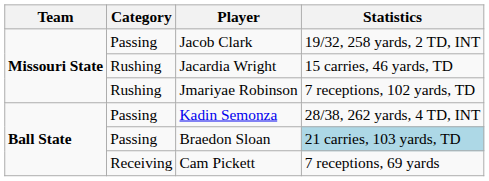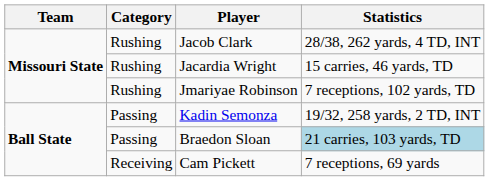(134, 41) Passing -> (136, 41) Rushing
(393, 41) 19/32, 258 yards, 2 TD, INT -> (393, 41) 28/38, 262 yards, 4 TD, INT
(393, 114) 28/38, 262 yards, 4 TD, INT -> (393, 114) 19/32, 258 yards, 2 TD, INT
